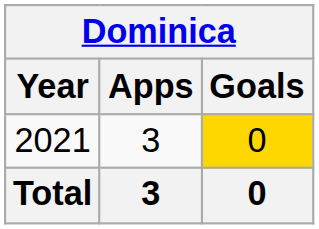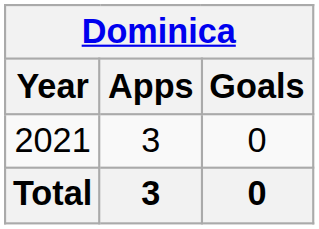(257, 140) gold background -> (257, 140) no background
